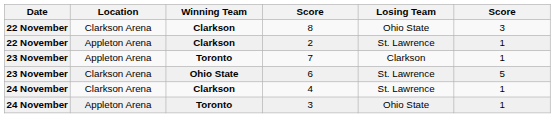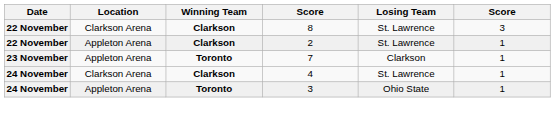(406, 27) Ohio State -> (406, 27) St. Lawrence
- row: (310, 74)
